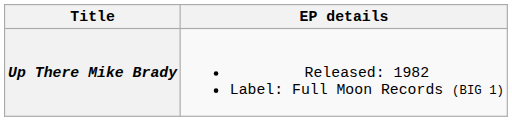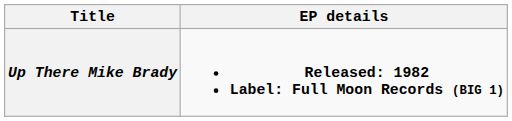(344, 81) normal -> (344, 81) bold
